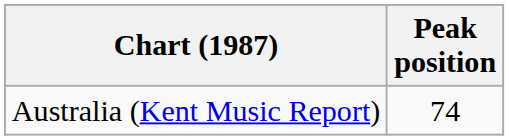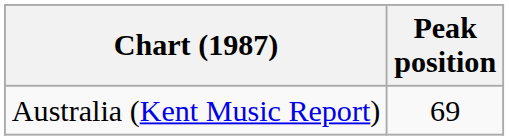(445, 109) 74 -> (445, 109) 69
